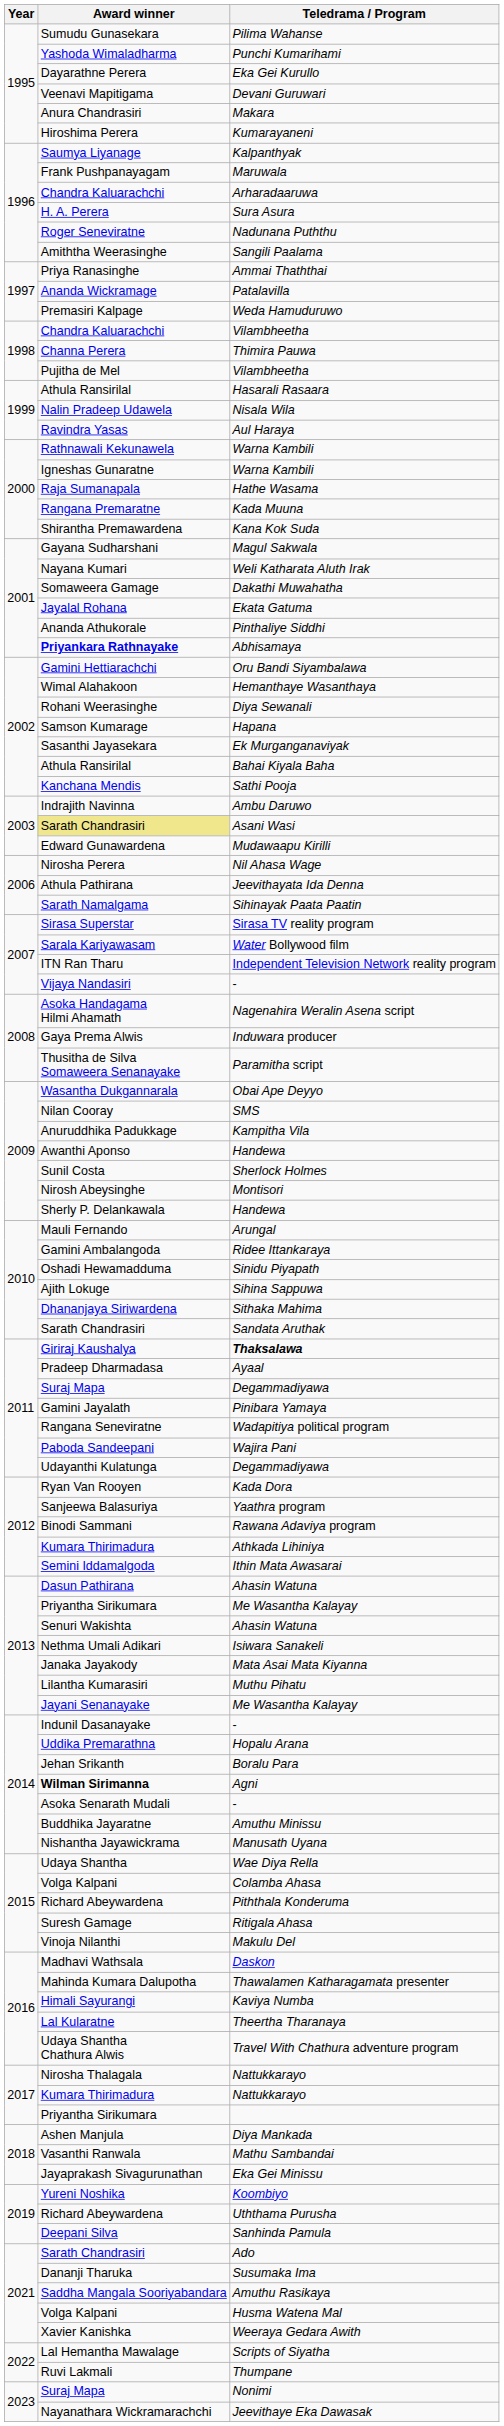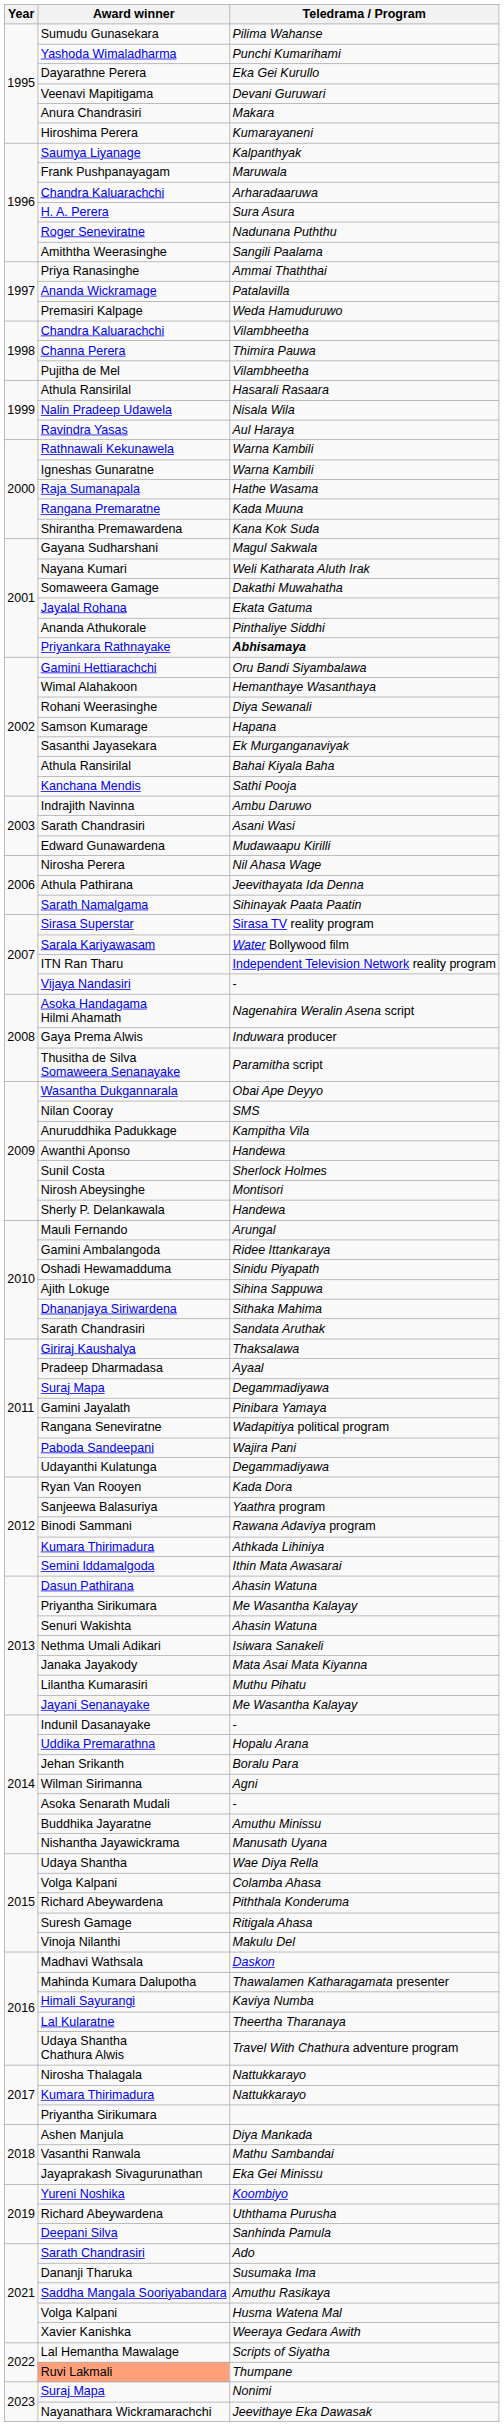(109, 647) bold -> (106, 647) normal
(267, 647) normal -> (269, 647) bold
(93, 825) khaki background -> (93, 825) no background
(268, 1348) bold -> (266, 1348) normal
(95, 1784) bold -> (91, 1784) normal
(77, 2372) no background -> (77, 2372) lightsalmon background
